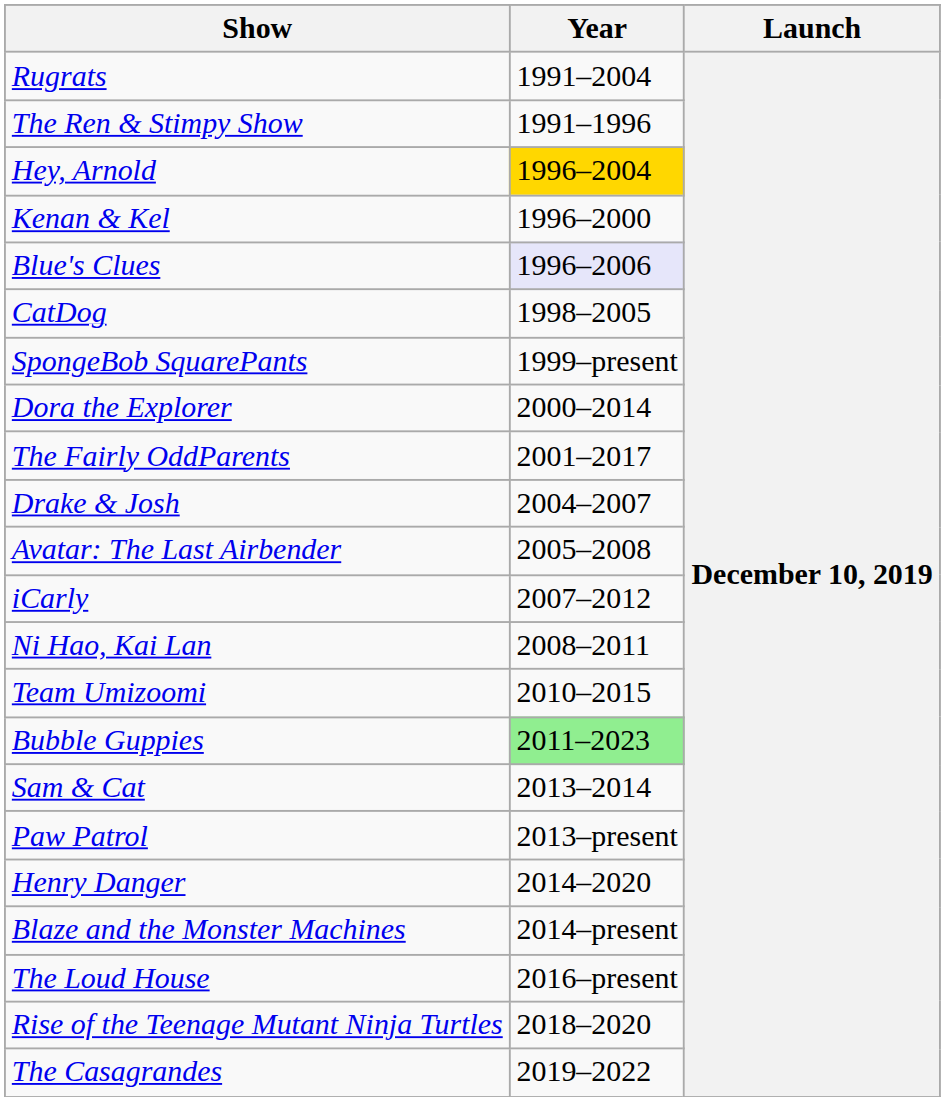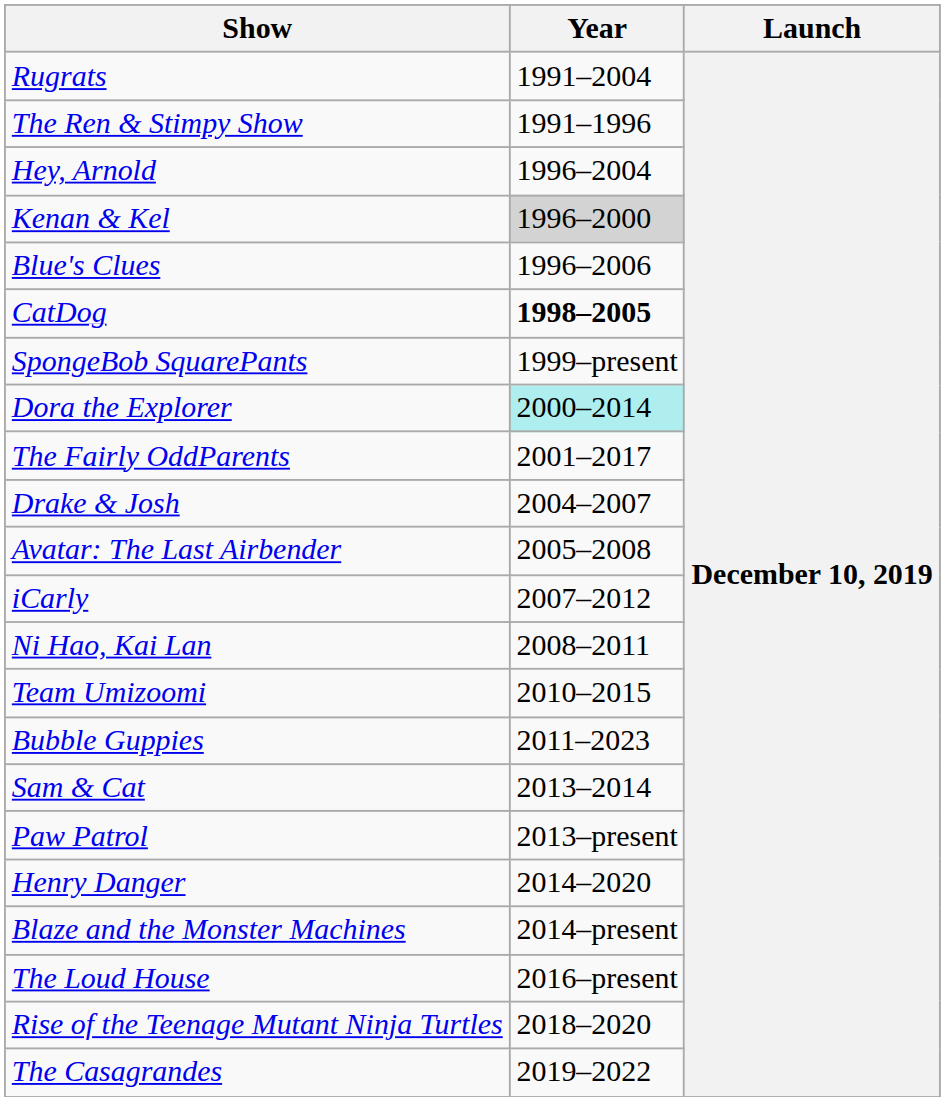(584, 170) gold background -> (584, 170) no background
(584, 218) no background -> (584, 218) lightgrey background
(584, 265) lavender background -> (584, 265) no background
(584, 312) normal -> (584, 312) bold
(584, 407) no background -> (584, 407) paleturquoise background
(583, 739) lightgreen background -> (583, 739) no background
